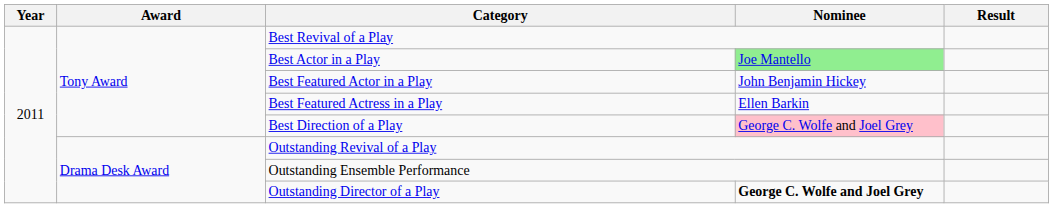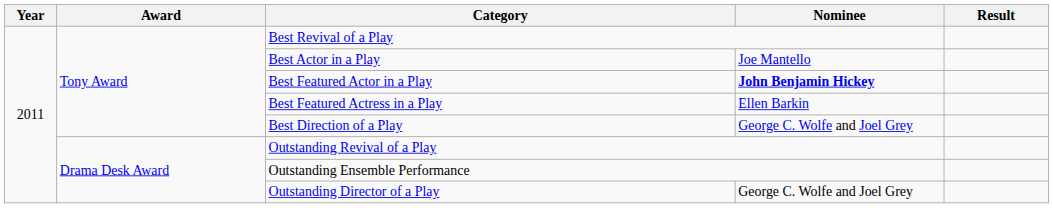(774, 59) lightgreen background -> (774, 59) no background
(802, 81) normal -> (806, 81) bold
(826, 125) pink background -> (826, 125) no background
(831, 192) bold -> (826, 192) normal
